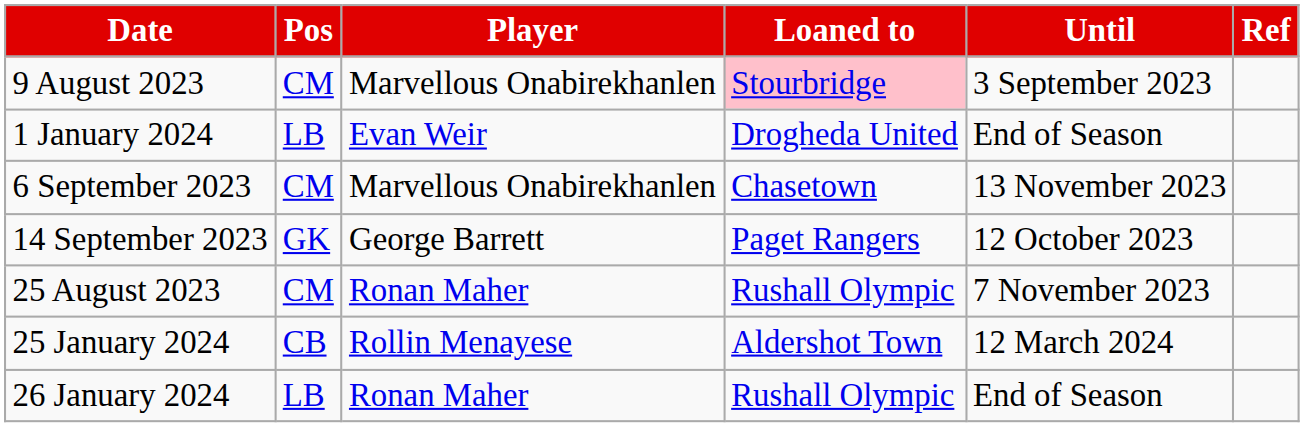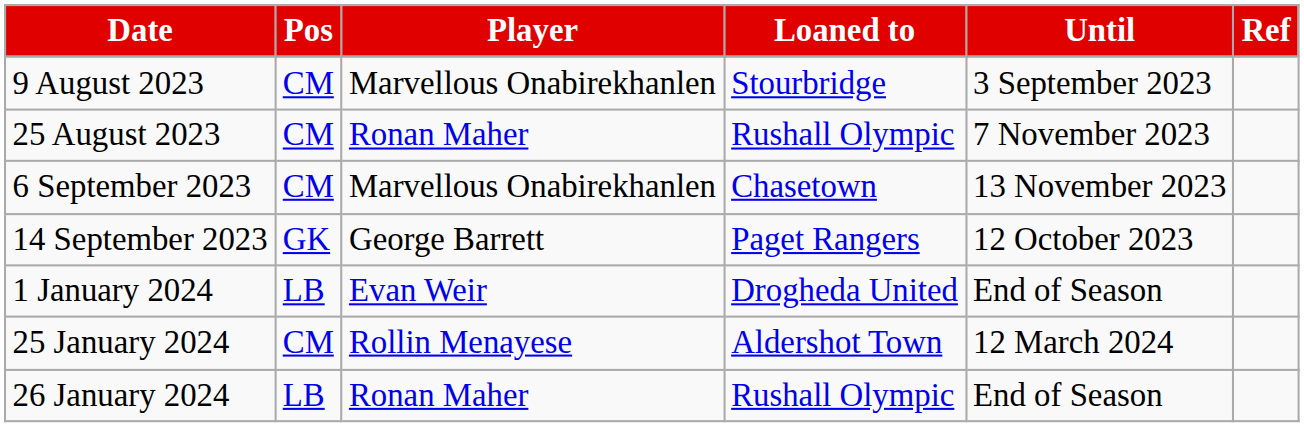(809, 82) pink background -> (809, 82) no background
rows swapped: (116, 290) <-> (113, 134)
(305, 342) CB -> (308, 342) CM
